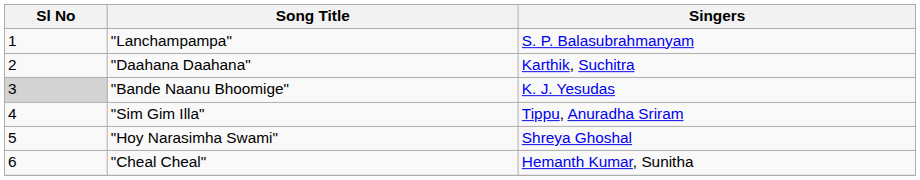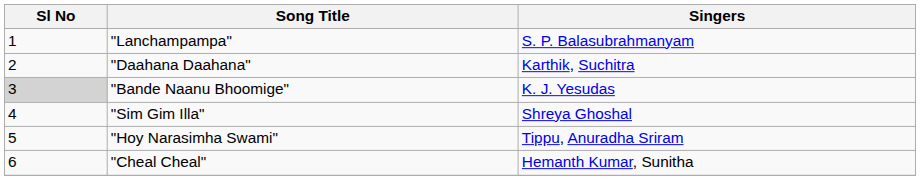(603, 114) Tippu, Anuradha Sriram -> (577, 114) Shreya Ghoshal
(577, 138) Shreya Ghoshal -> (603, 138) Tippu, Anuradha Sriram
